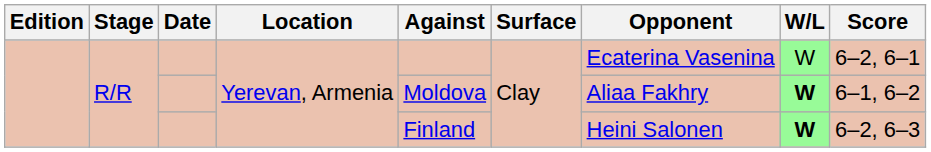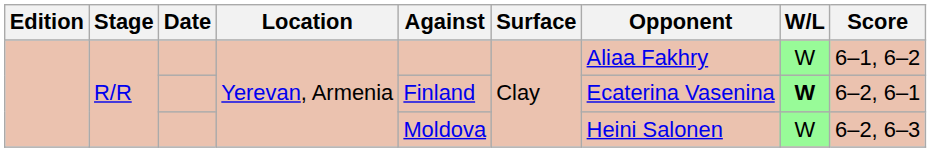(681, 57) Ecaterina Vasenina -> (647, 57) Aliaa Fakhry
(878, 57) 6–2, 6–1 -> (878, 57) 6–1, 6–2
(445, 92) Moldova -> (439, 92) Finland
(647, 92) Aliaa Fakhry -> (681, 92) Ecaterina Vasenina
(878, 92) 6–1, 6–2 -> (878, 92) 6–2, 6–1
(439, 128) Finland -> (445, 128) Moldova
(805, 128) bold -> (805, 128) normal
